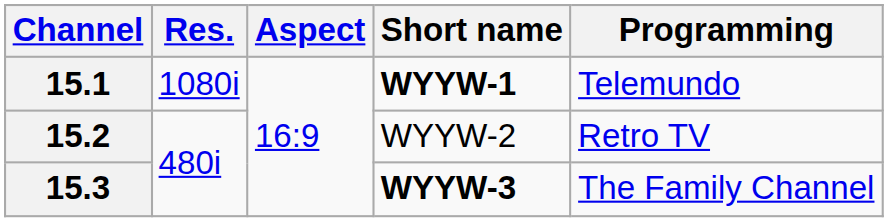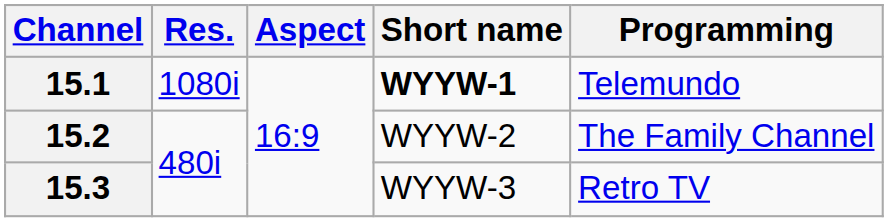(644, 135) Retro TV -> (726, 135) The Family Channel
(448, 188) bold -> (448, 188) normal
(726, 188) The Family Channel -> (644, 188) Retro TV
